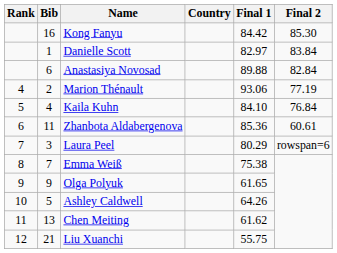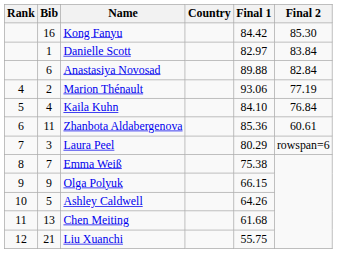(254, 182) 61.65 -> (254, 182) 66.15
(254, 220) 61.62 -> (254, 220) 61.68
